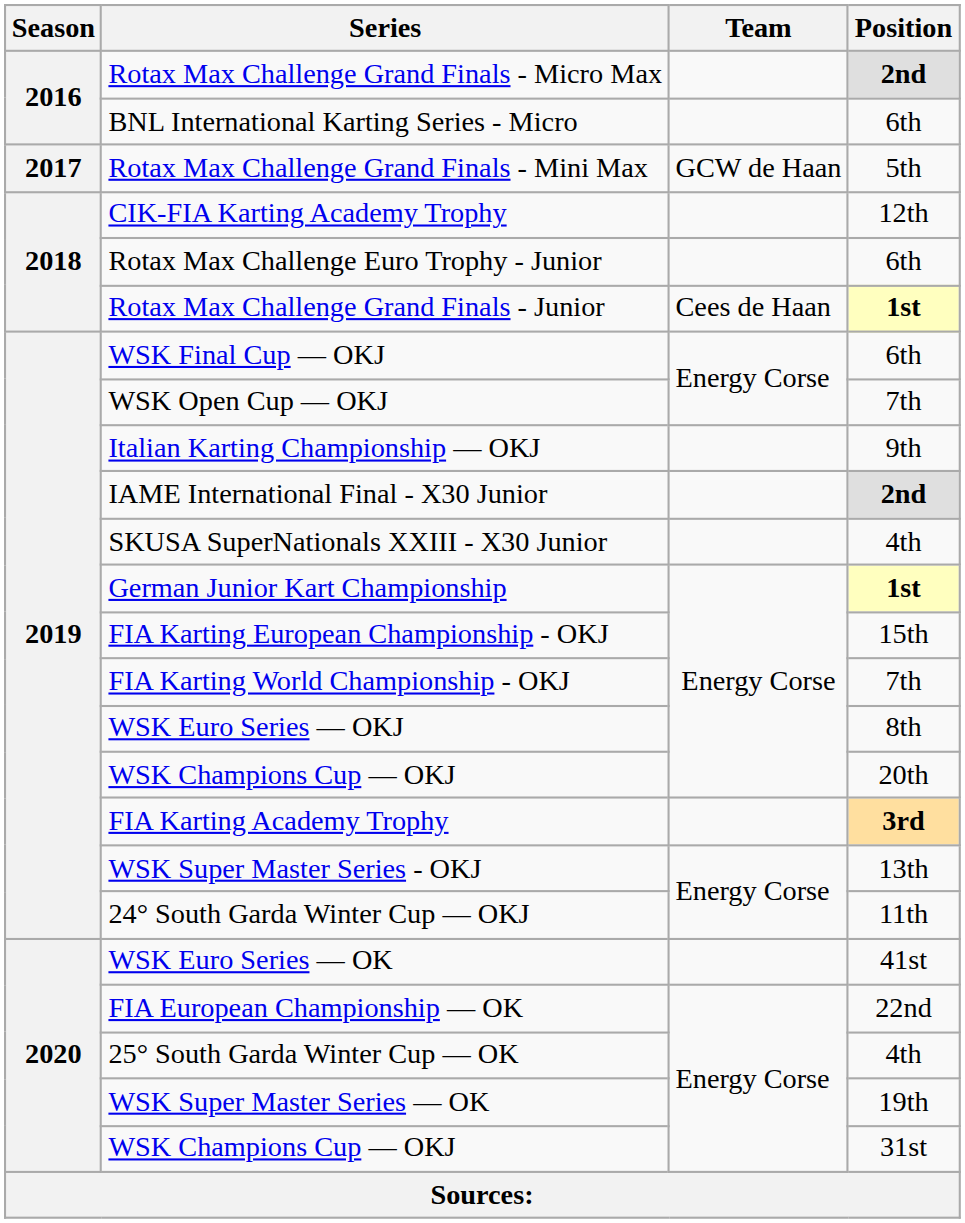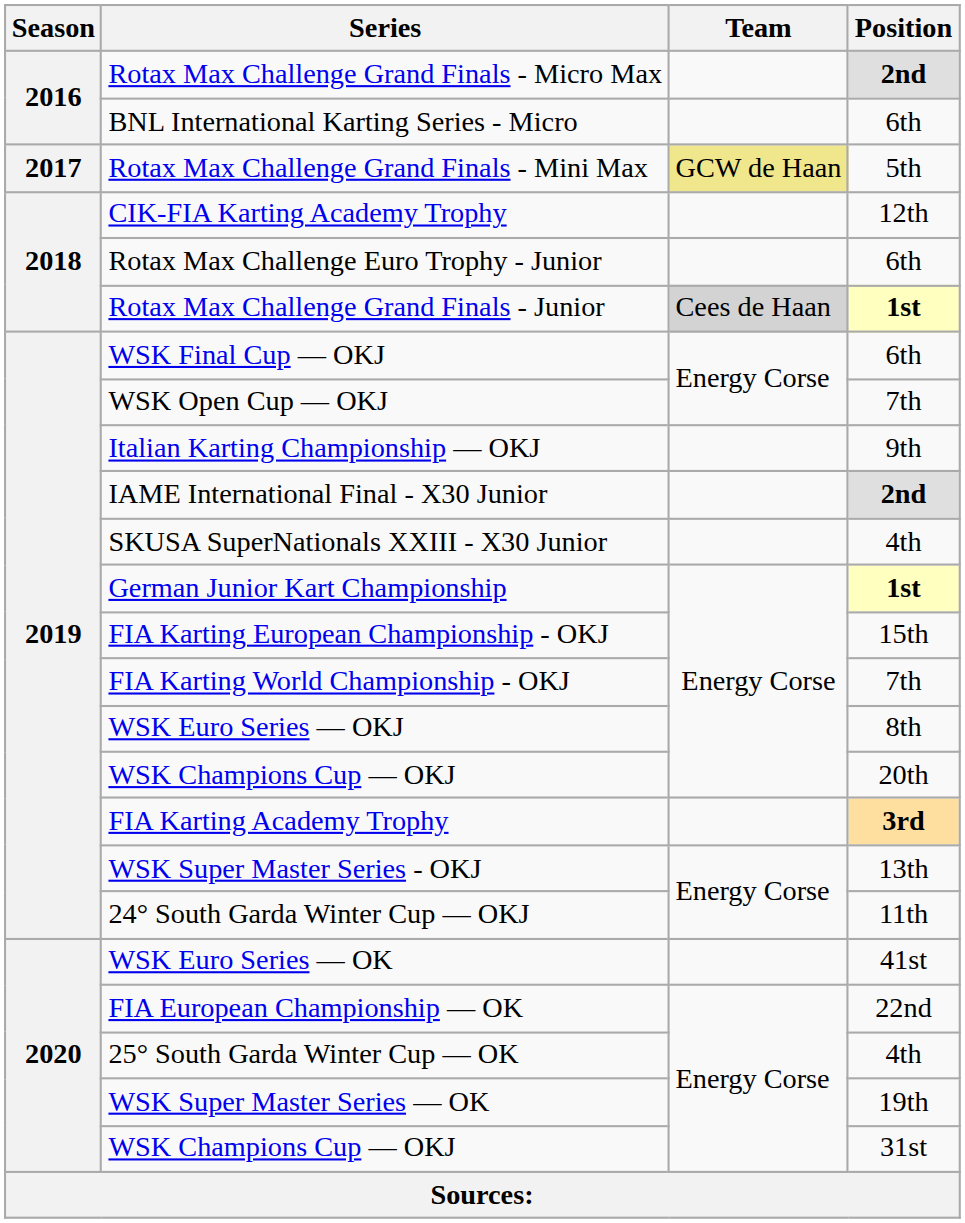(758, 167) no background -> (758, 167) khaki background
(753, 307) no background -> (753, 307) lightgrey background
